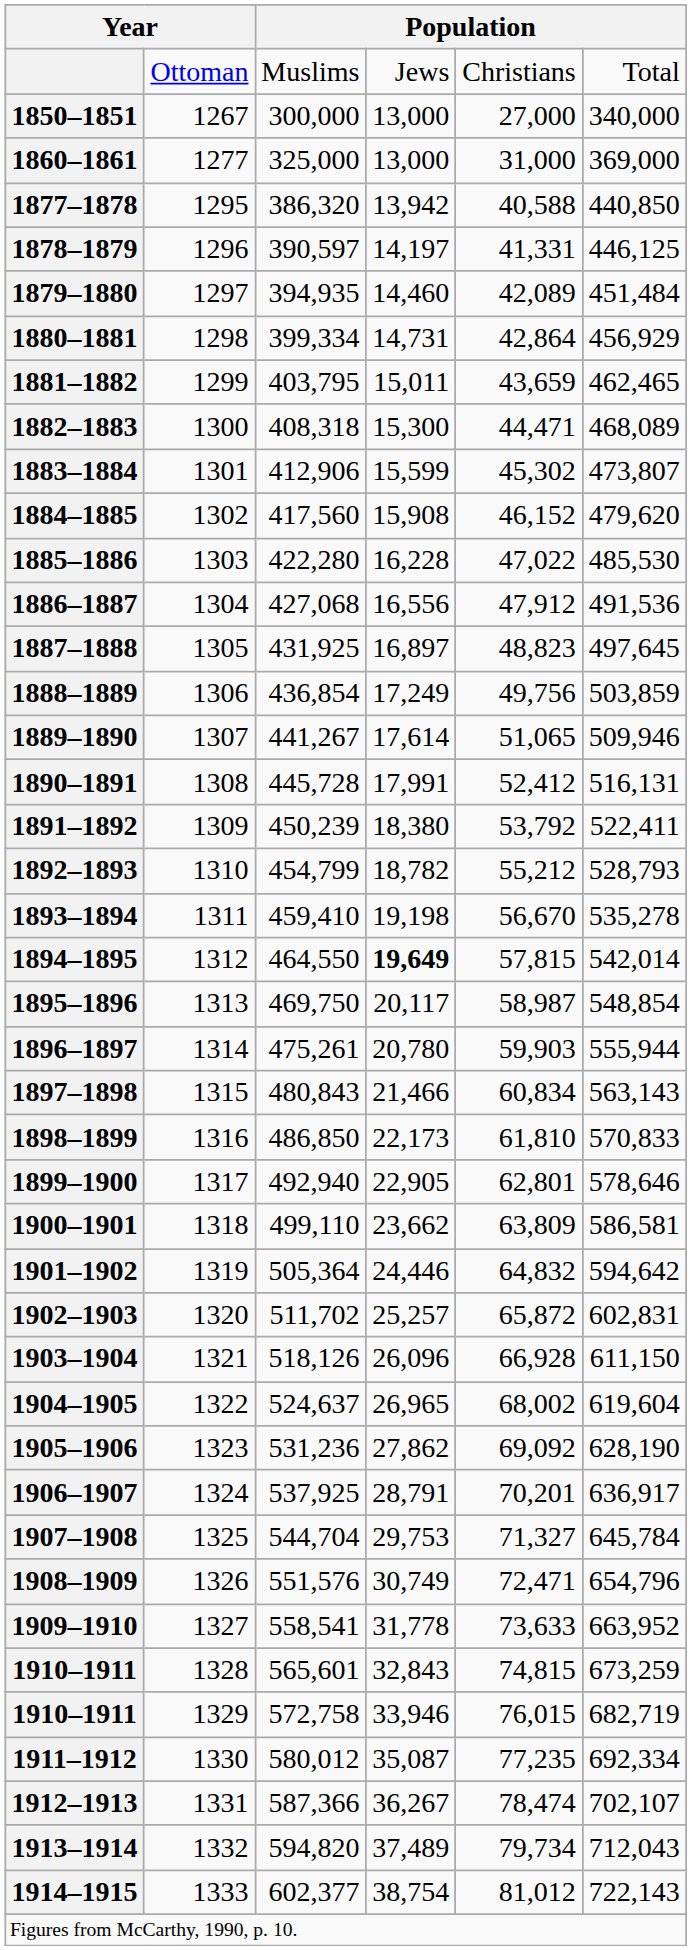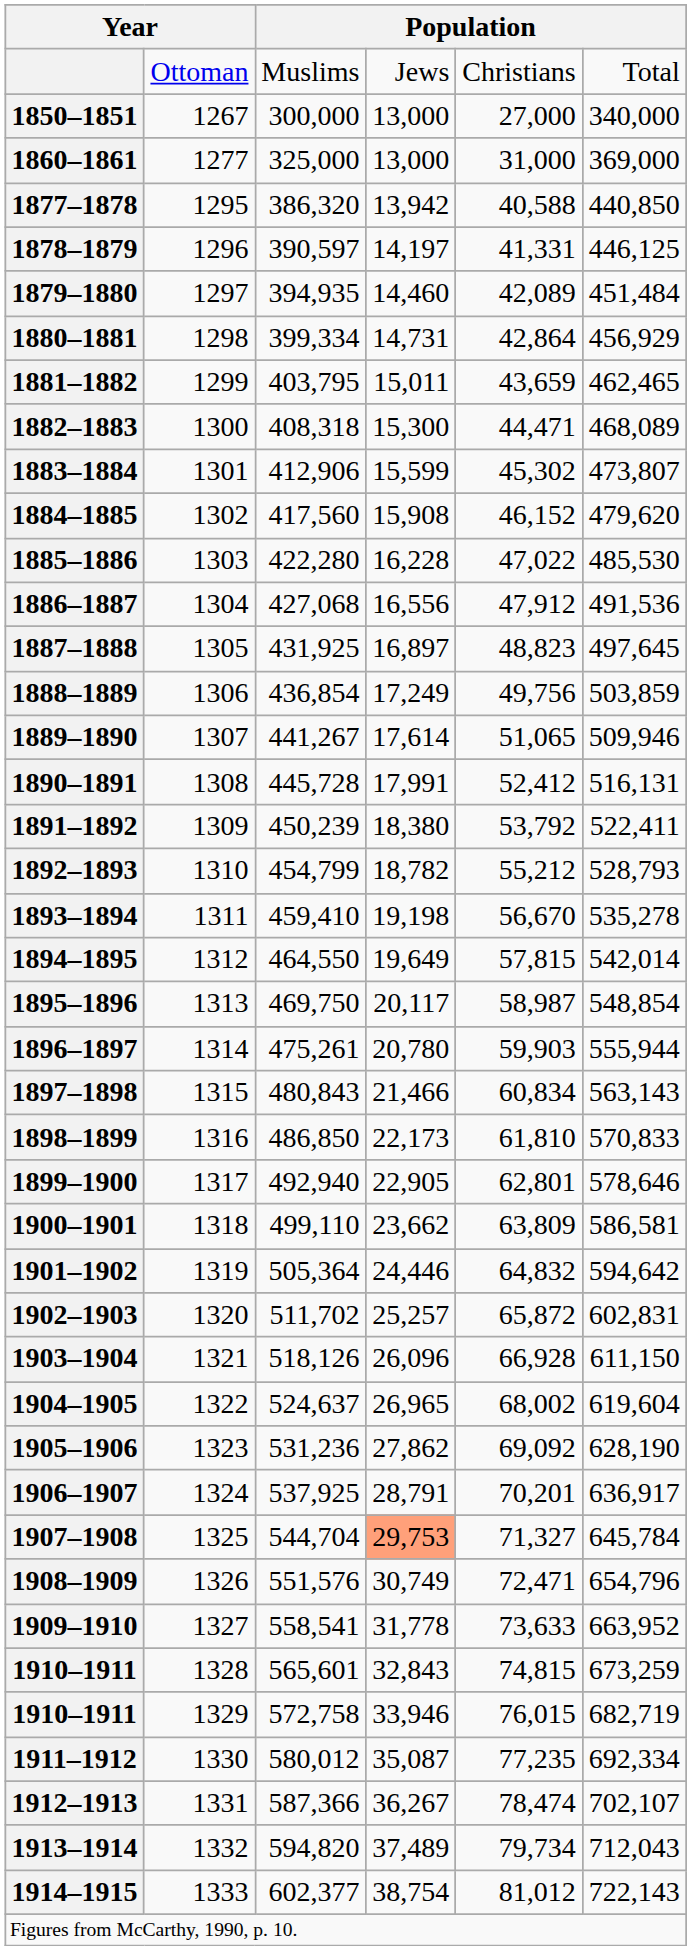(411, 959) bold -> (411, 959) normal
(411, 1536) no background -> (411, 1536) lightsalmon background
